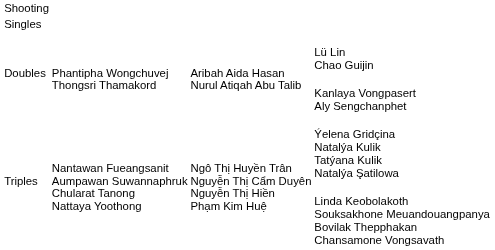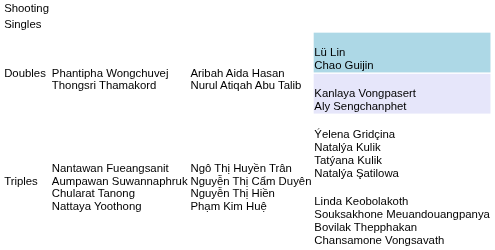(344, 59) no background -> (344, 59) lightblue background
(365, 100) no background -> (365, 100) lavender background
